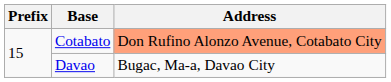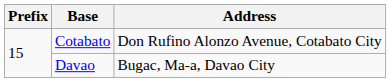(250, 41) lightsalmon background -> (250, 41) no background
